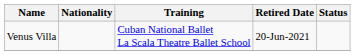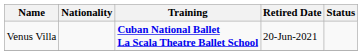(184, 36) normal -> (188, 36) bold
